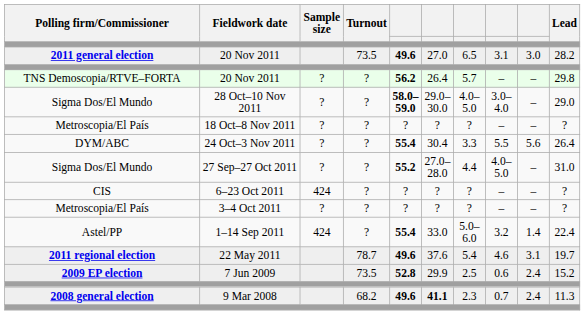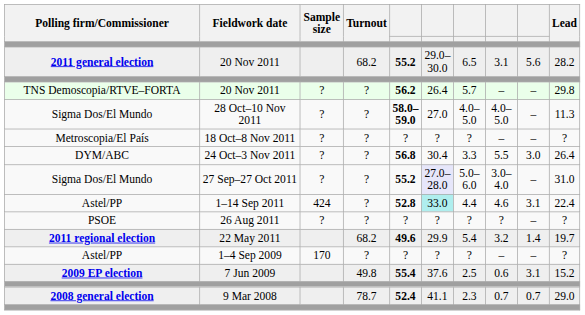(366, 56) 73.5 -> (366, 62) 68.2
(405, 56) 49.6 -> (405, 62) 55.2
(437, 56) 27.0 -> (437, 62) 29.0– 30.0
(533, 56) 3.0 -> (533, 62) 5.6
(437, 102) 29.0– 30.0 -> (437, 114) 27.0
(501, 102) 3.0– 4.0 -> (501, 114) 4.0– 5.0
(565, 102) 29.0 -> (565, 114) 11.3
(405, 143) 55.4 -> (405, 155) 56.8
(533, 143) 5.6 -> (533, 155) 3.0
(437, 167) no background -> (437, 179) lavender background
(469, 167) 4.4 -> (469, 179) 5.0– 6.0
(501, 167) 4.0– 5.0 -> (501, 179) 3.0– 4.0
- row: (102, 190)
- row: (102, 208)
(405, 232) 55.4 -> (405, 203) 52.8
(437, 232) no background -> (437, 203) paleturquoise background
(469, 232) 5.0– 6.0 -> (469, 203) 4.4
(501, 232) 3.2 -> (501, 203) 4.6
(533, 232) 1.4 -> (533, 203) 3.1
+ row: (102, 220)
(366, 255) 78.7 -> (366, 238) 68.2
(437, 255) 37.6 -> (437, 238) 29.9
(501, 255) 4.6 -> (501, 238) 3.2
(533, 255) 3.1 -> (533, 238) 1.4
+ row: (102, 255)
(366, 273) 73.5 -> (366, 273) 49.8
(405, 273) 52.8 -> (405, 273) 55.4
(437, 273) 29.9 -> (437, 273) 37.6
(533, 273) 2.4 -> (533, 273) 3.1
(366, 296) 68.2 -> (366, 296) 78.7
(405, 296) 49.6 -> (405, 296) 52.4
(437, 296) bold -> (437, 296) normal
(533, 296) 2.4 -> (533, 296) 0.7
(565, 296) 11.3 -> (565, 296) 29.0
